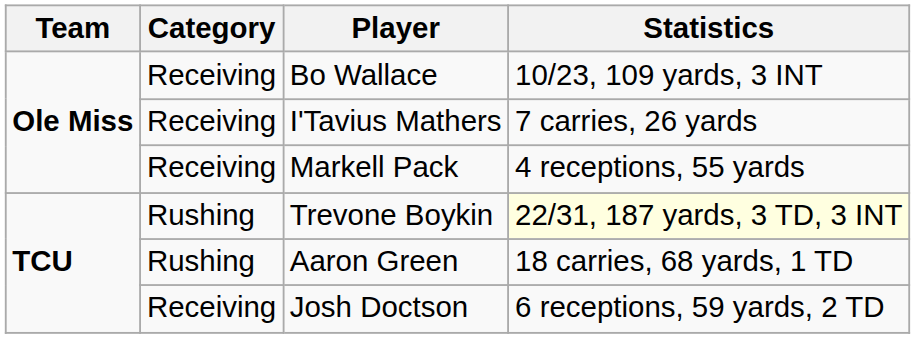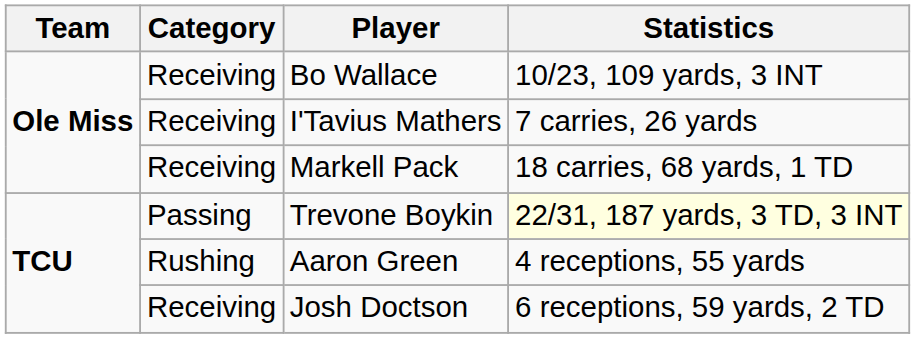(660, 168) 4 receptions, 55 yards -> (684, 168) 18 carries, 68 yards, 1 TD
(201, 215) Rushing -> (199, 215) Passing
(684, 261) 18 carries, 68 yards, 1 TD -> (660, 261) 4 receptions, 55 yards
